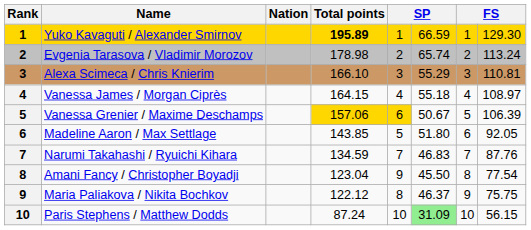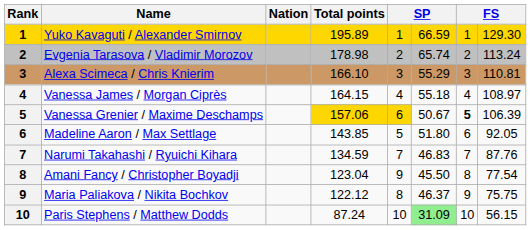(349, 34) bold -> (349, 34) normal
(467, 114) normal -> (467, 114) bold
